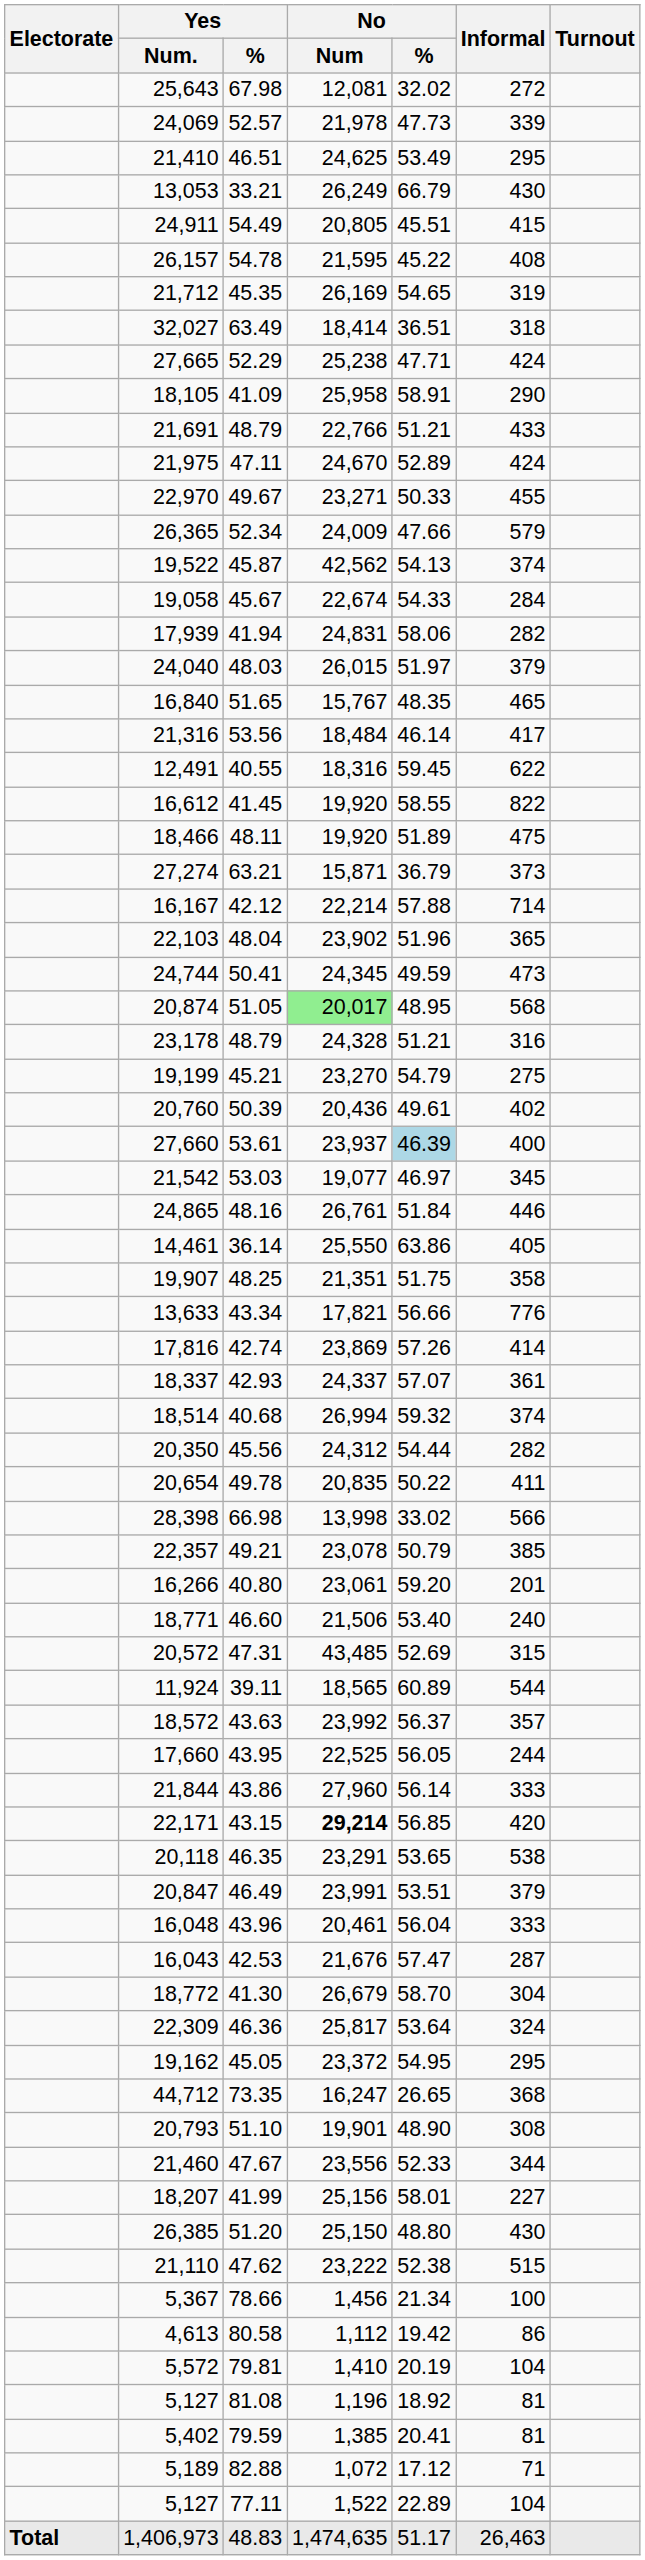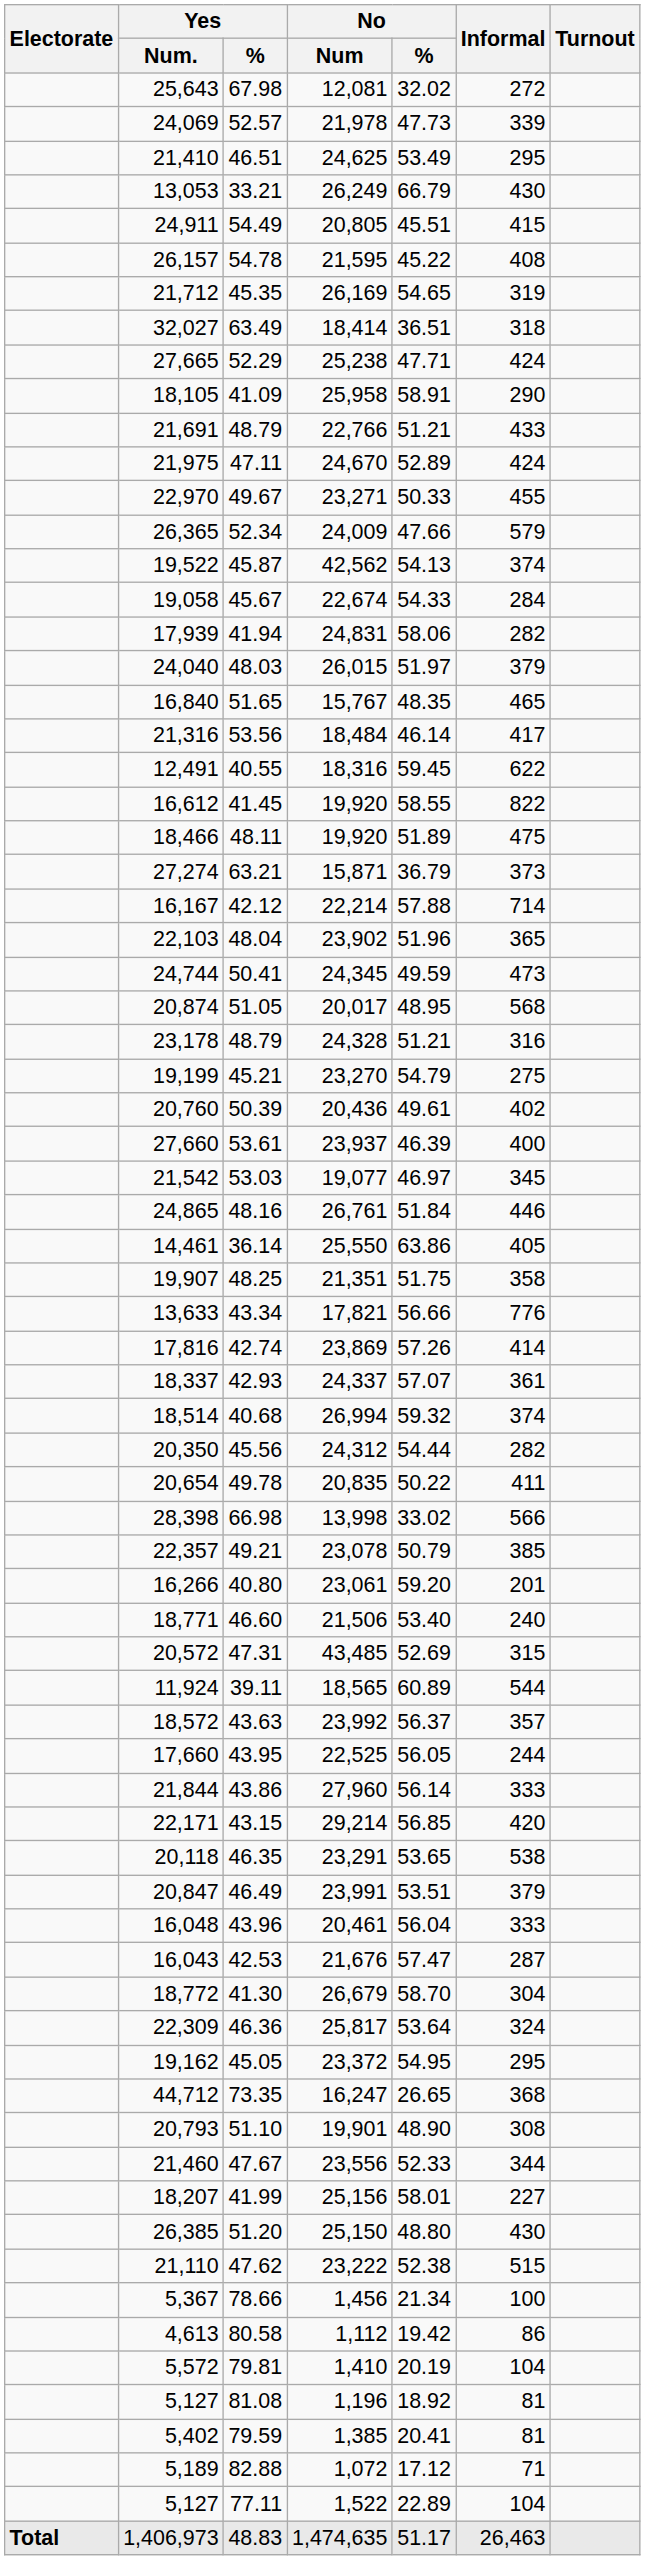(355, 1007) lightgreen background -> (355, 1007) no background
(424, 1143) lightblue background -> (424, 1143) no background
(355, 1823) bold -> (355, 1823) normal
